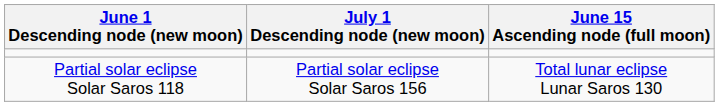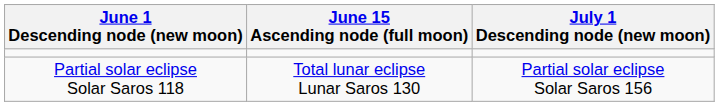columns swapped: (601, 26) <-> (367, 26)
